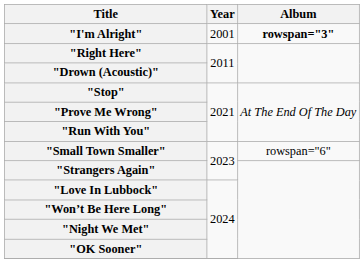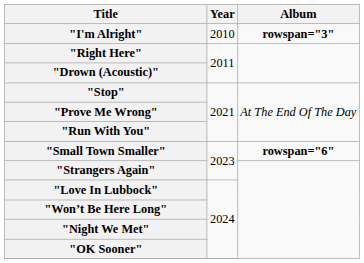(222, 33) 2001 -> (222, 33) 2010
(298, 151) normal -> (298, 151) bold
